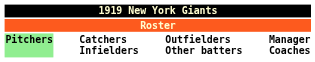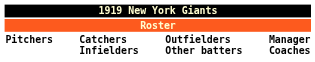(29, 40) lightgreen background -> (29, 40) no background
